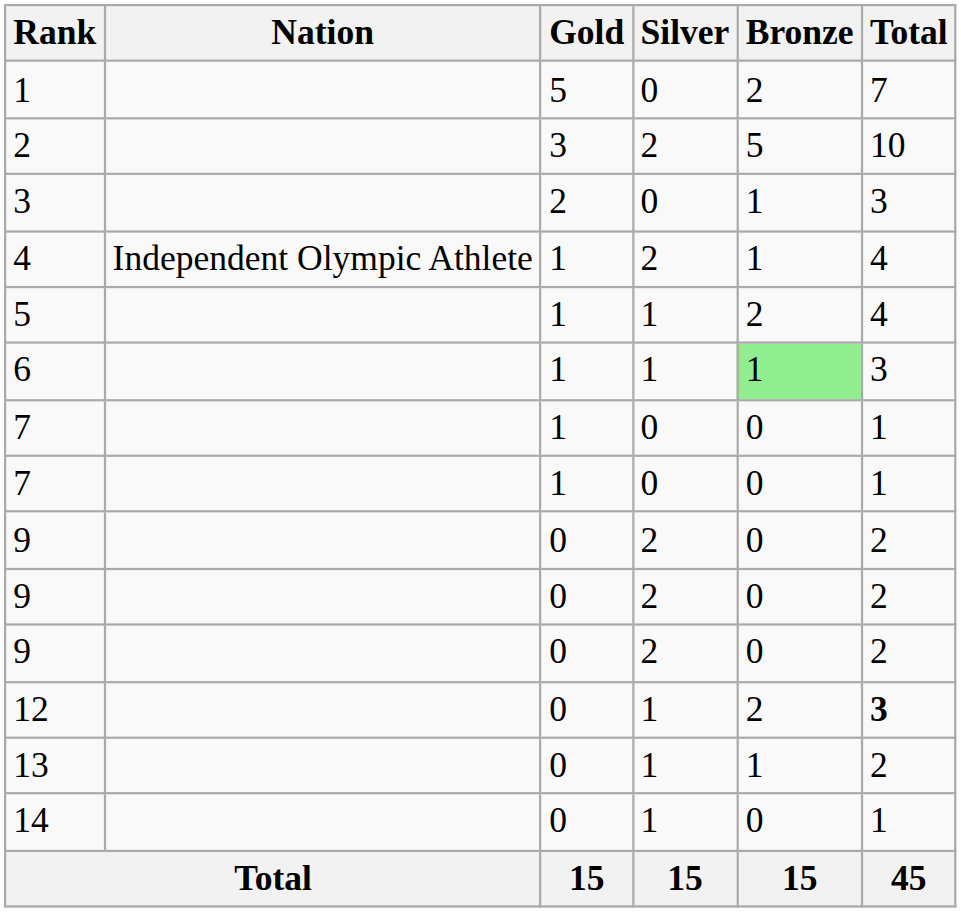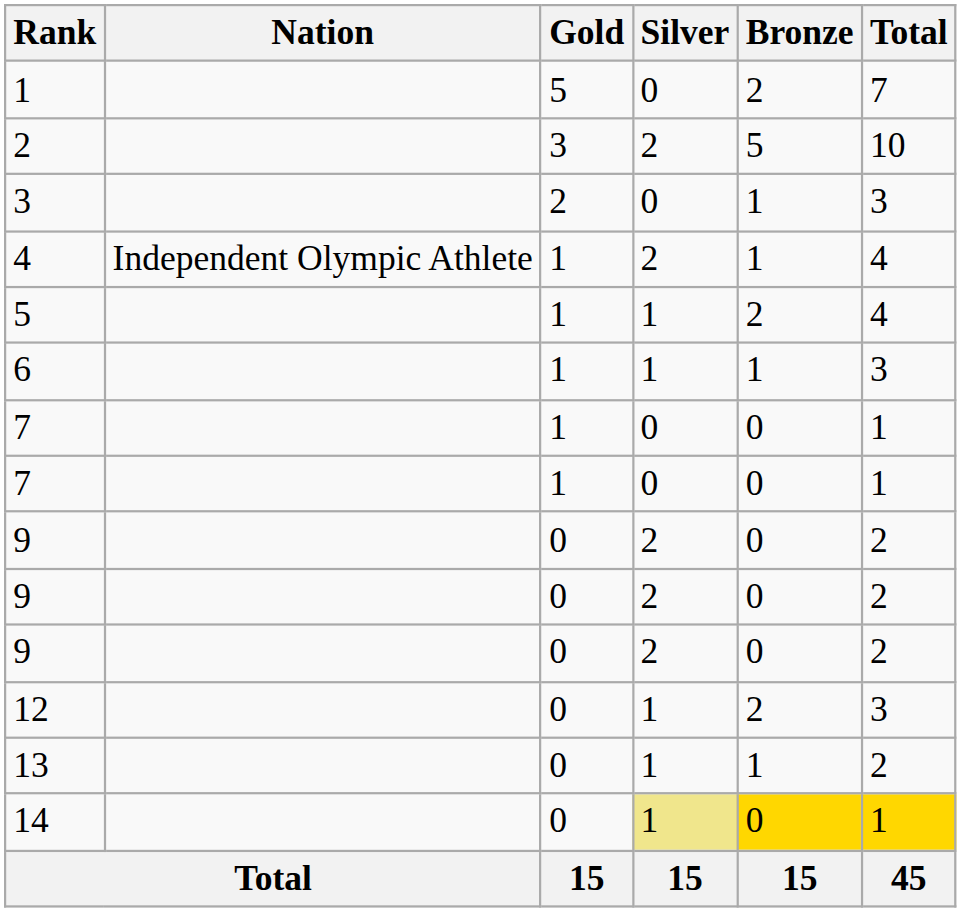(755, 370) lightgreen background -> (755, 370) no background
(879, 708) bold -> (879, 708) normal
(649, 821) no background -> (649, 821) khaki background
(755, 821) no background -> (755, 821) gold background
(879, 821) no background -> (879, 821) gold background
